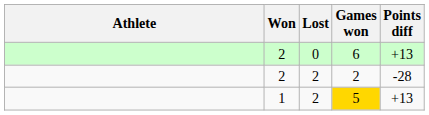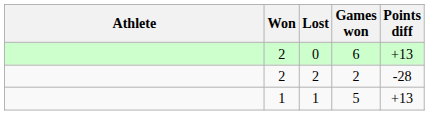(316, 98) 2 -> (316, 98) 1
(356, 98) gold background -> (356, 98) no background
